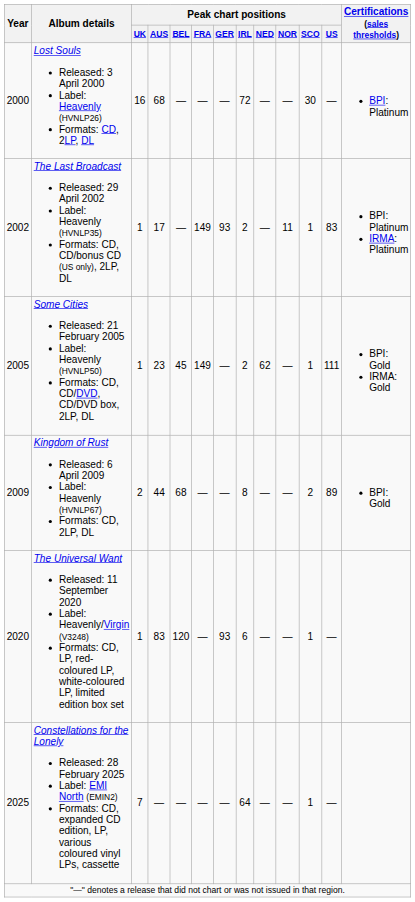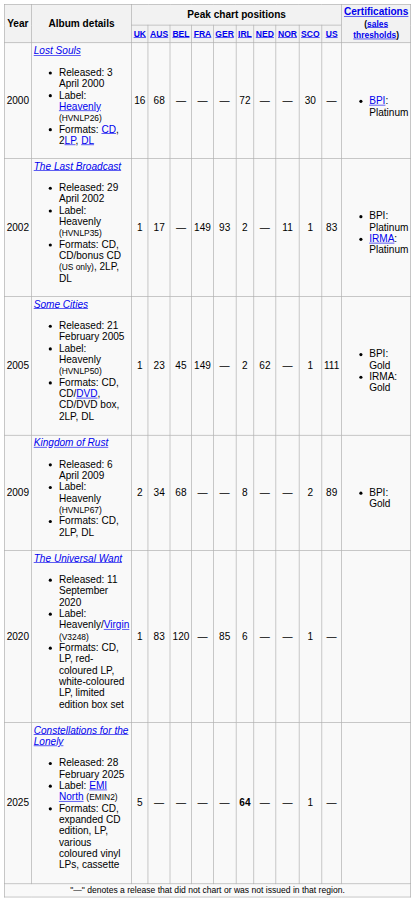(159, 492) 44 -> (159, 492) 34
(225, 636) 93 -> (225, 636) 85
(140, 803) 7 -> (140, 803) 5
(245, 803) normal -> (245, 803) bold
